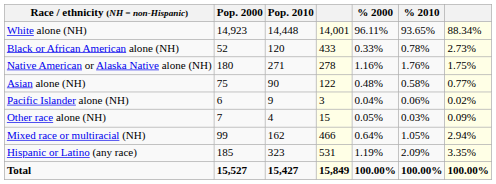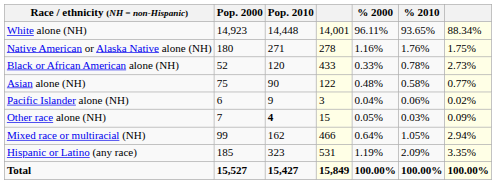rows swapped: (93, 48) <-> (109, 65)
(271, 118) normal -> (271, 118) bold
